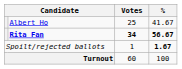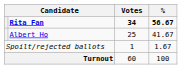rows swapped: (27, 34) <-> (29, 22)
(163, 46) bold -> (163, 46) normal
